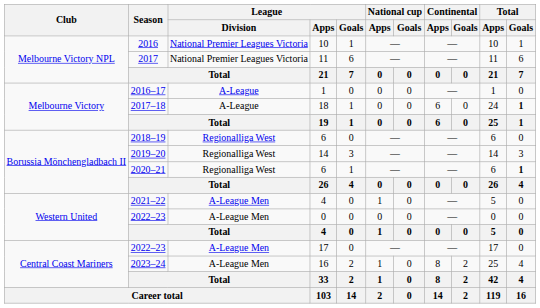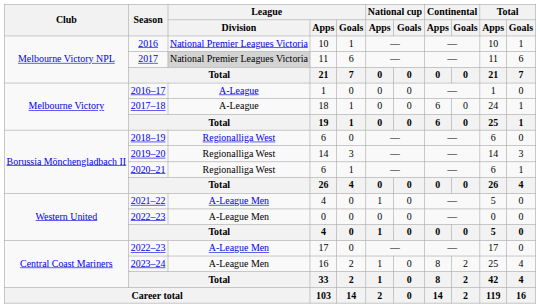(239, 59) no background -> (239, 59) lightgrey background
(521, 106) bold -> (521, 106) normal
(521, 169) bold -> (521, 169) normal
